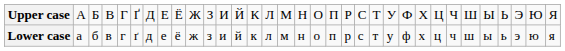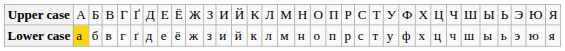(79, 35) no background -> (79, 35) gold background
